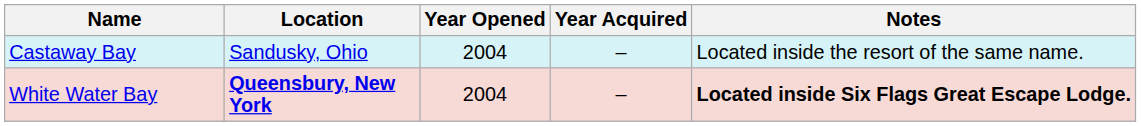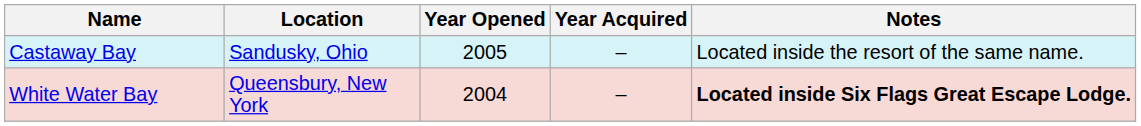(485, 51) 2004 -> (485, 51) 2005
(312, 94) bold -> (308, 94) normal
